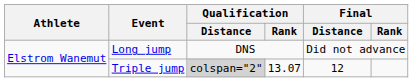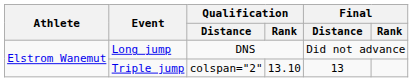(226, 68) lightgrey background -> (226, 68) no background
(284, 68) 13.07 -> (284, 68) 13.10
(337, 68) 12 -> (337, 68) 13
